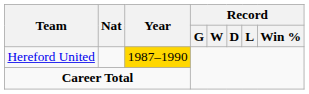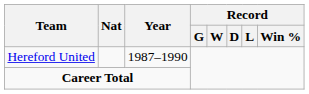(158, 57) gold background -> (158, 57) no background
